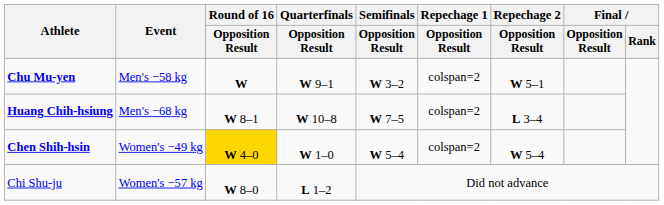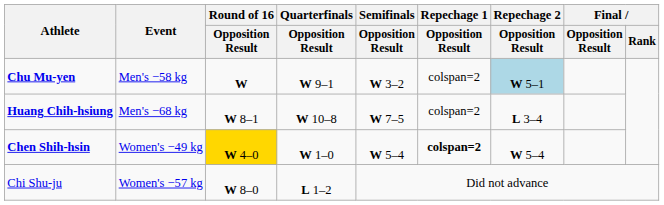(527, 84) no background -> (527, 84) lightblue background
(454, 147) normal -> (454, 147) bold
